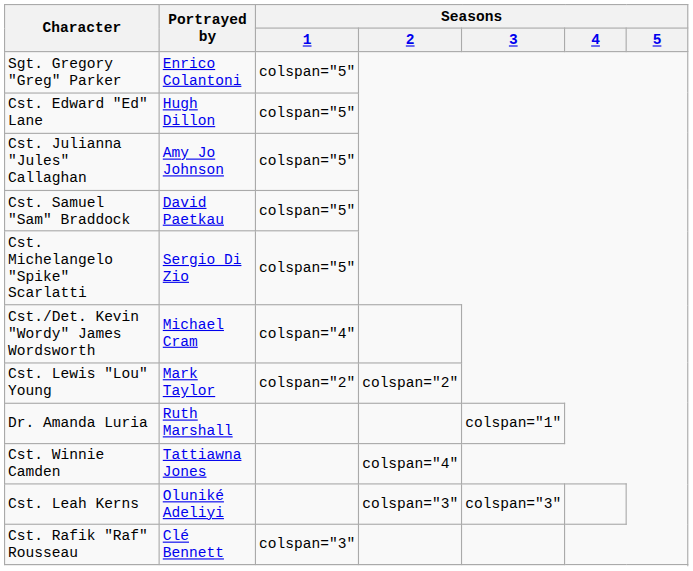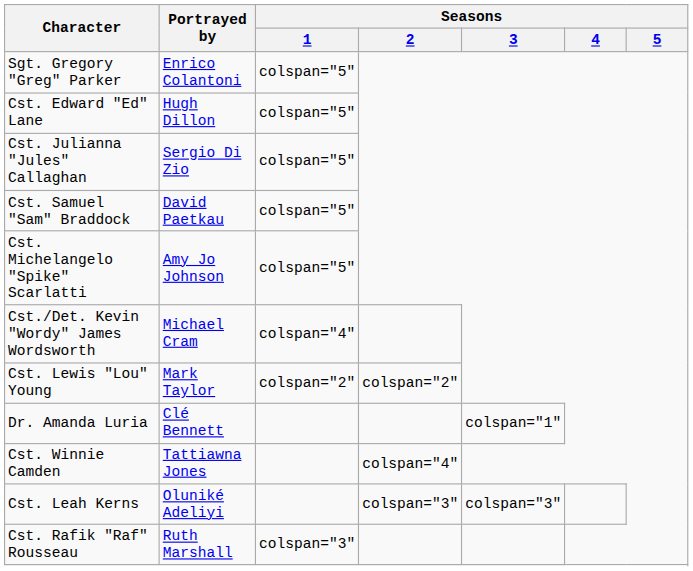(193, 162) Amy Jo Johnson -> (202, 162) Sergio Di Zio
(202, 268) Sergio Di Zio -> (193, 268) Amy Jo Johnson
(198, 423) Ruth Marshall -> (193, 423) Clé Bennett
(193, 545) Clé Bennett -> (198, 545) Ruth Marshall
